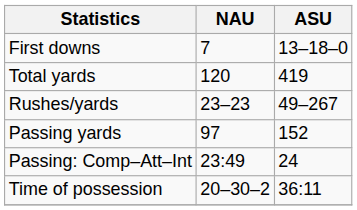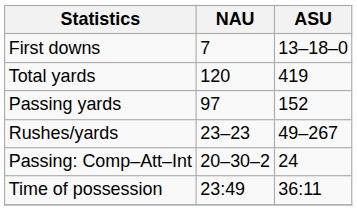rows swapped: (63, 104) <-> (65, 133)
(223, 161) 23:49 -> (235, 161) 20–30–2
(235, 190) 20–30–2 -> (223, 190) 23:49
